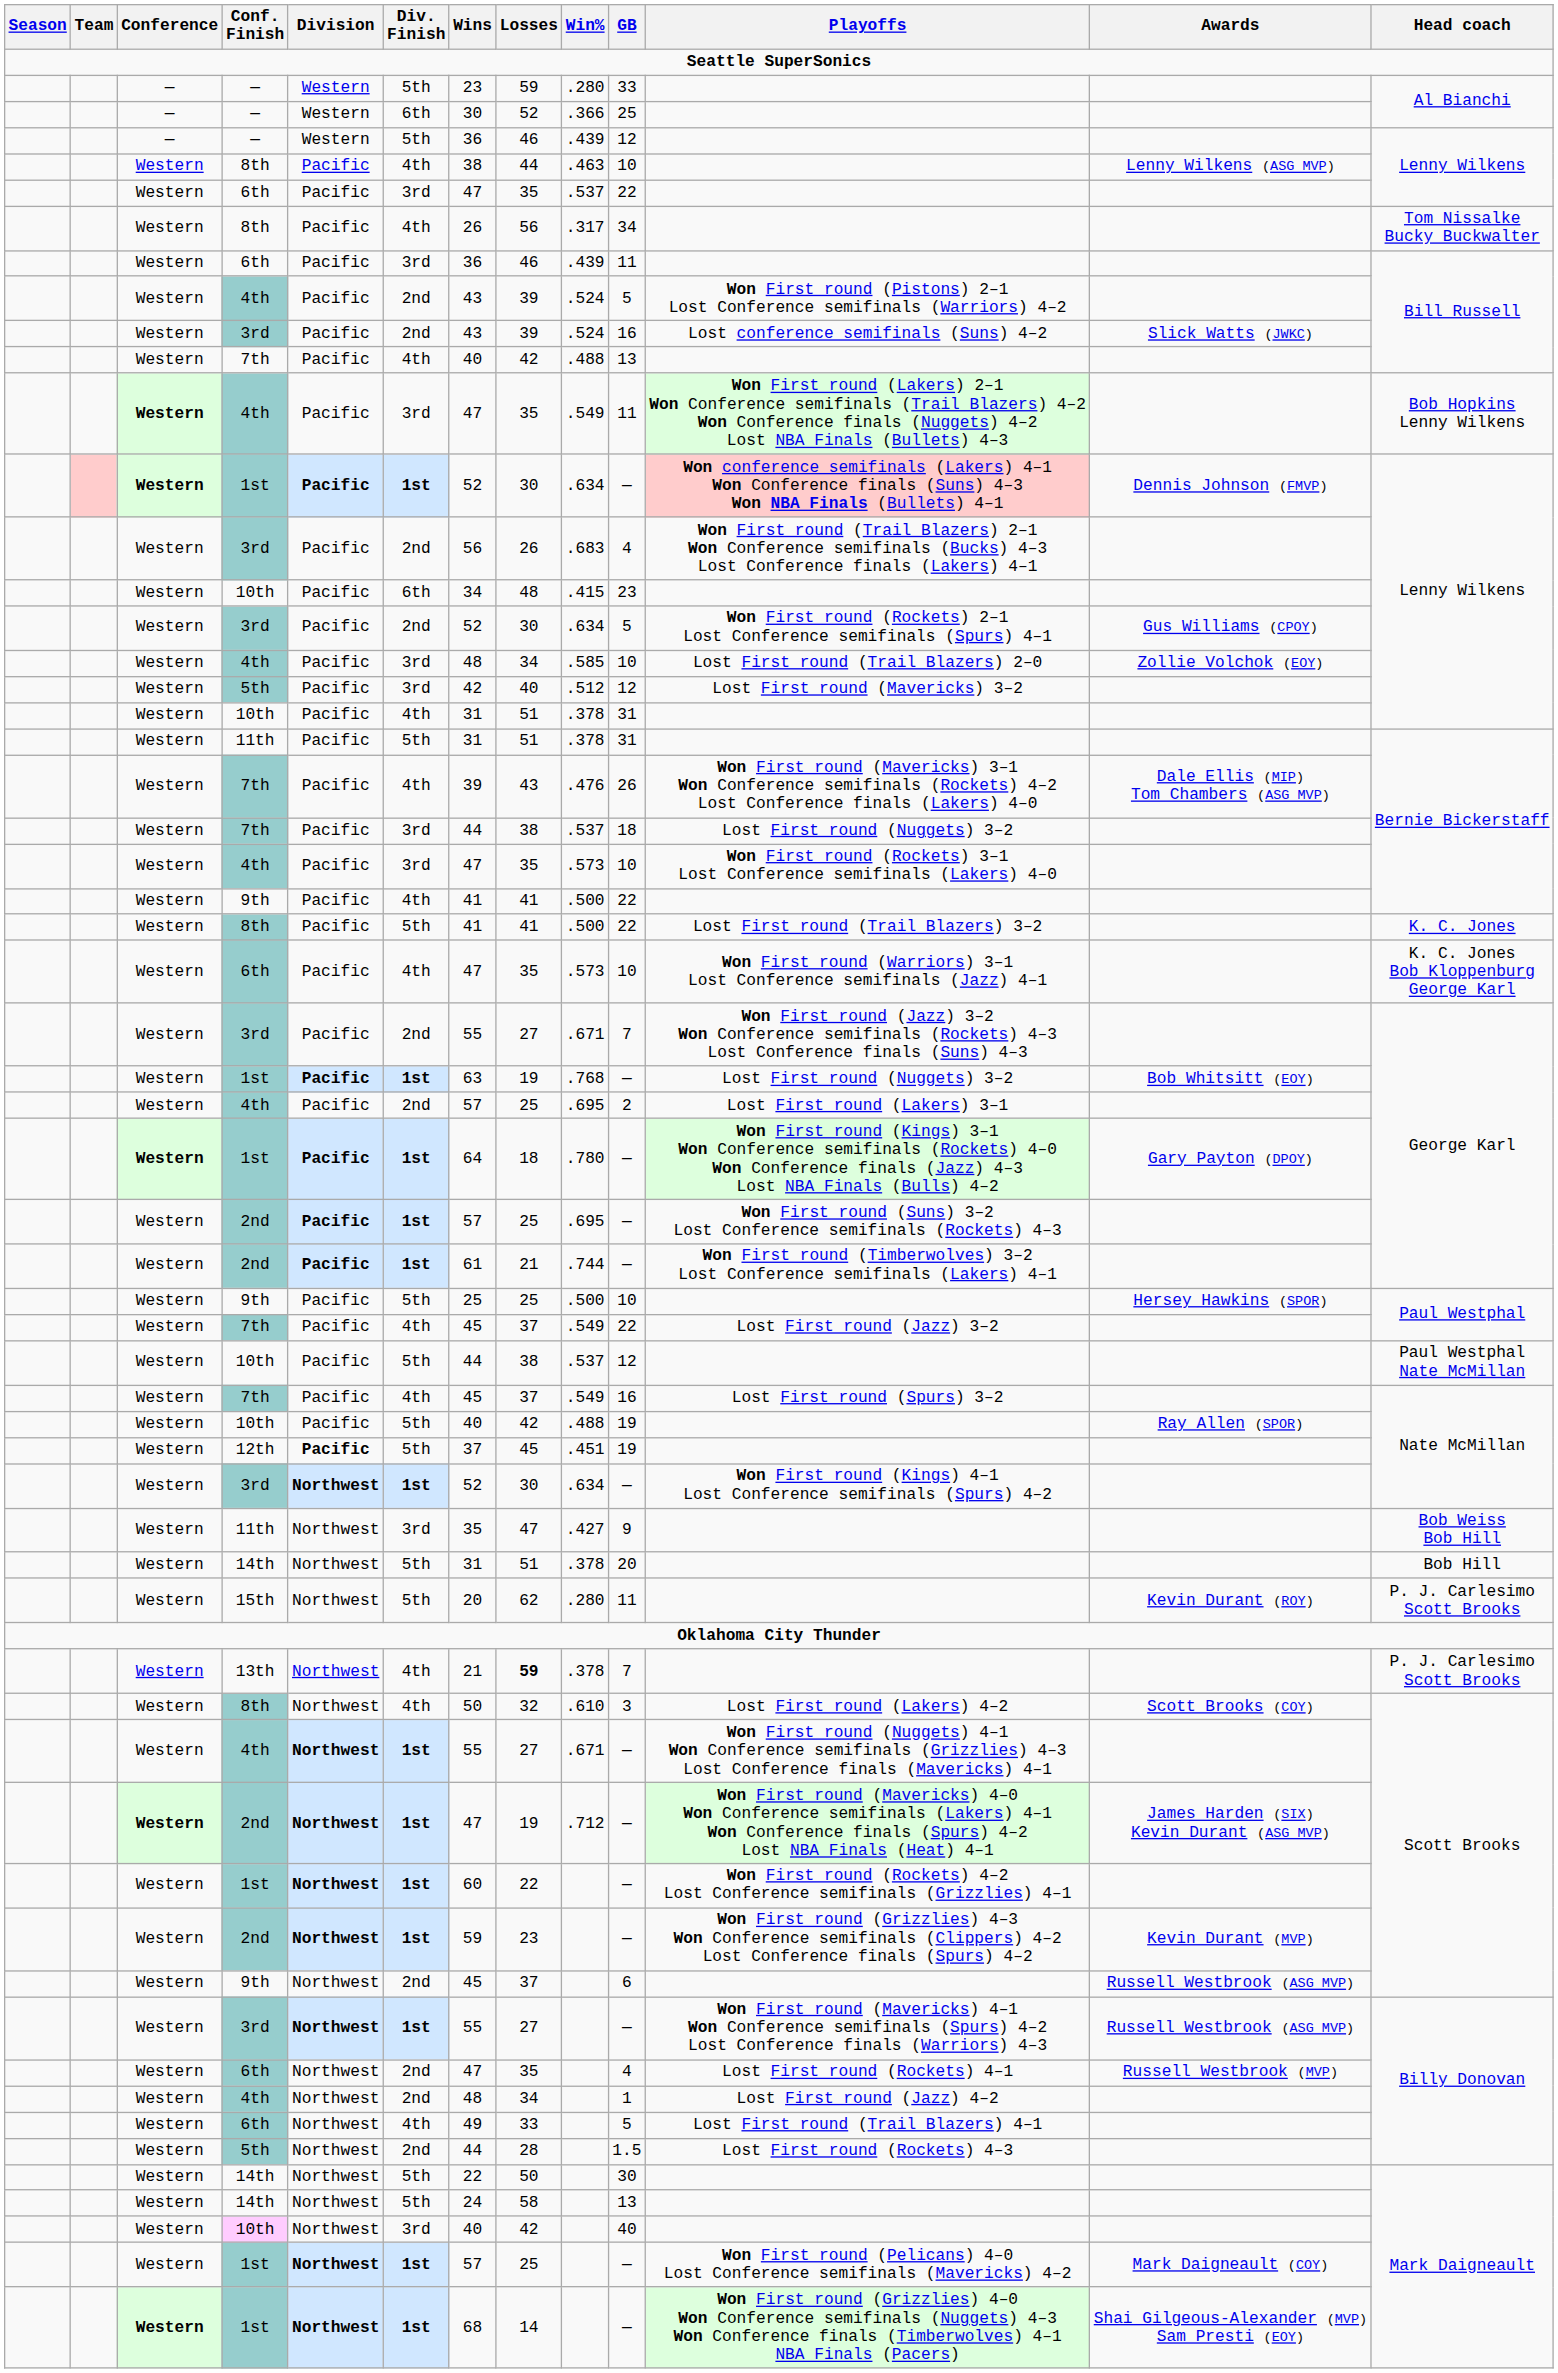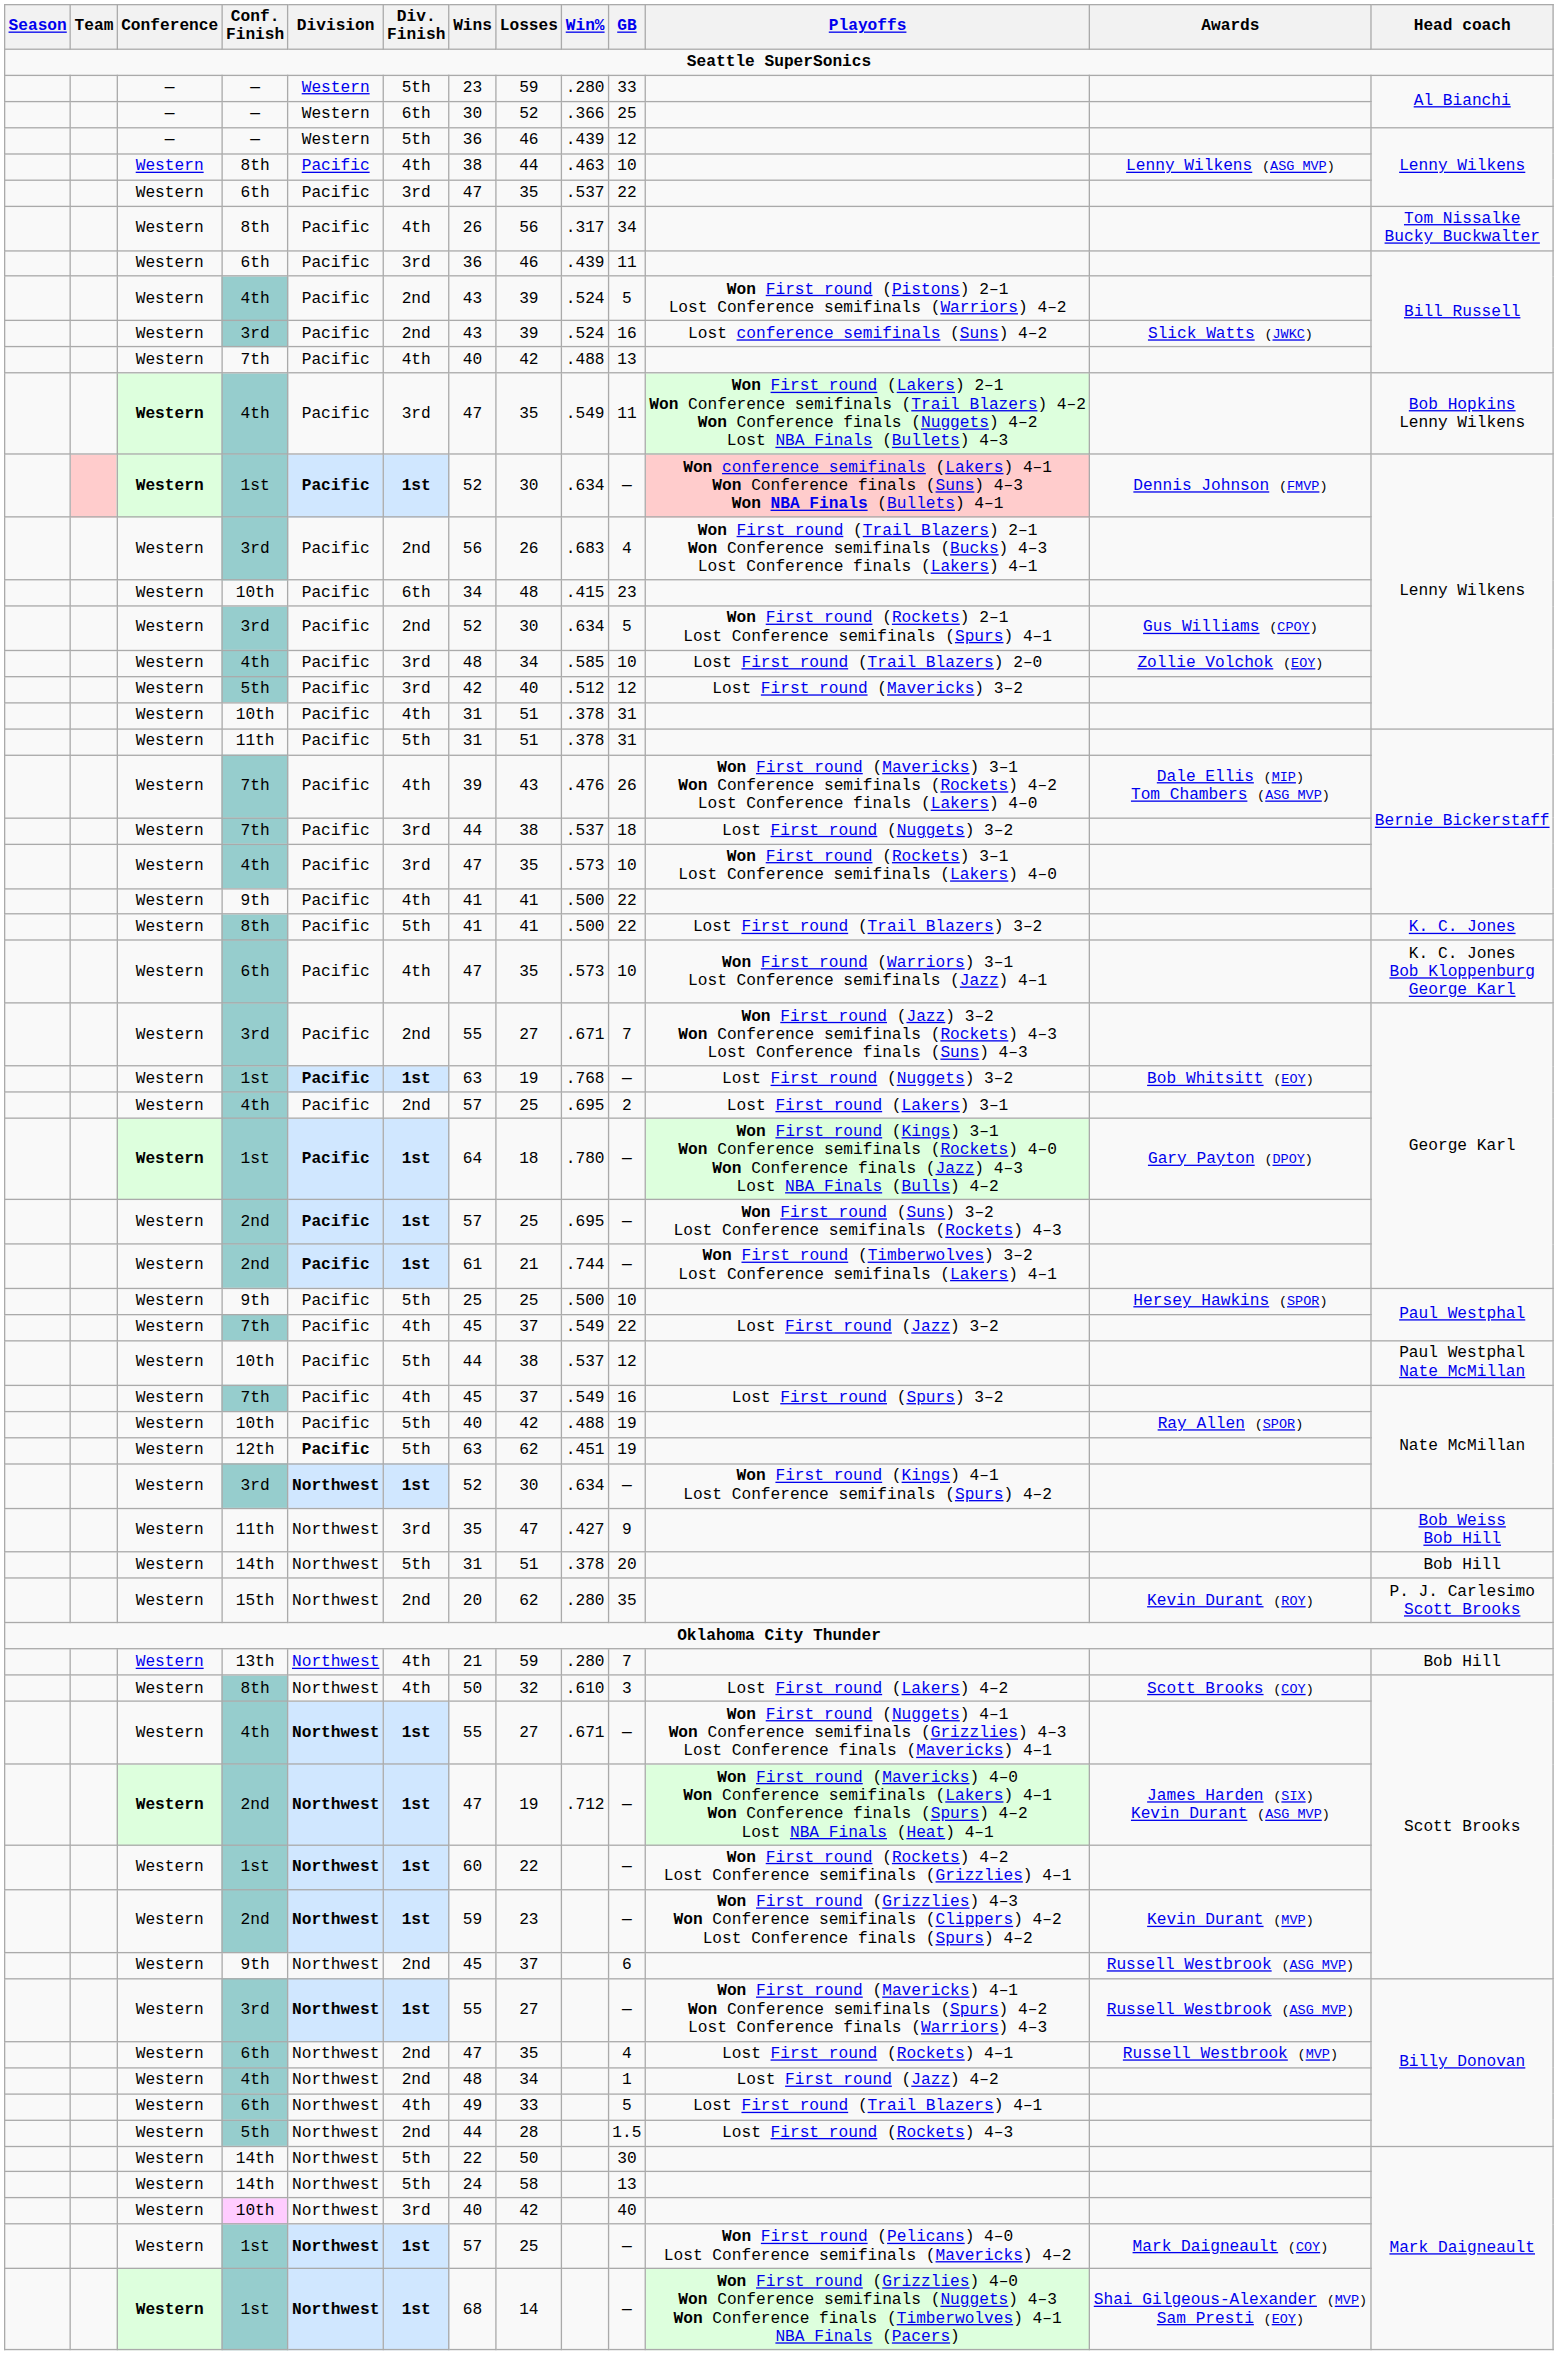(473, 1451) 37 -> (473, 1451) 63
(529, 1451) 45 -> (529, 1451) 62
(416, 1601) 5th -> (416, 1601) 2nd
(627, 1601) 11 -> (627, 1601) 35
(529, 1672) bold -> (529, 1662) normal
(585, 1672) .378 -> (585, 1662) .280
(1462, 1672) P. J. Carlesimo Scott Brooks -> (1462, 1662) Bob Hill
